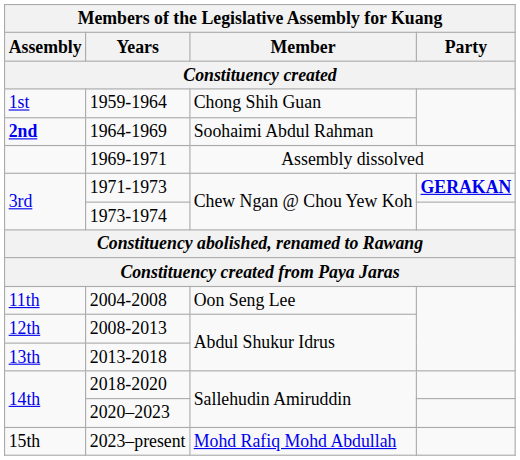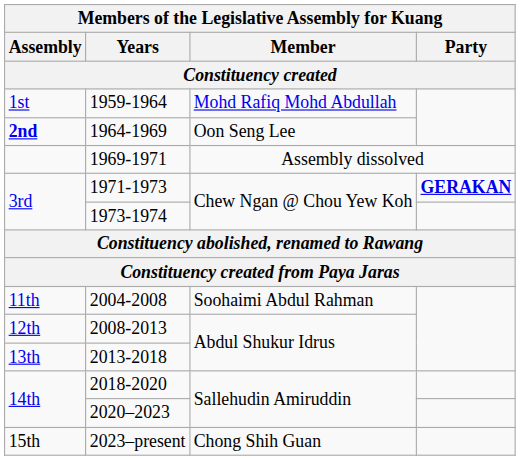(257, 103) Chong Shih Guan -> (295, 103) Mohd Rafiq Mohd Abdullah
(284, 131) Soohaimi Abdul Rahman -> (245, 131) Oon Seng Lee
(245, 300) Oon Seng Lee -> (284, 300) Soohaimi Abdul Rahman
(295, 441) Mohd Rafiq Mohd Abdullah -> (257, 441) Chong Shih Guan
